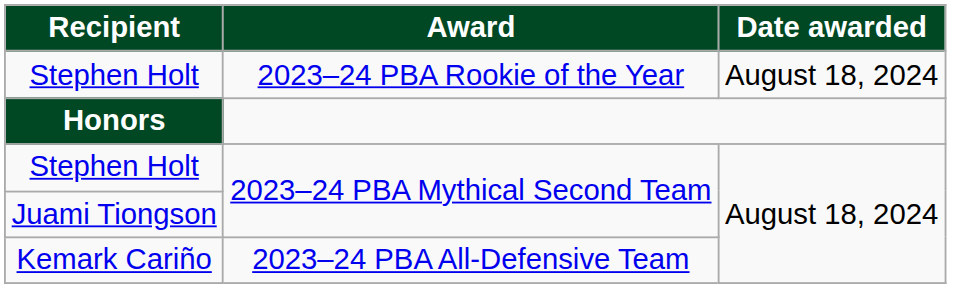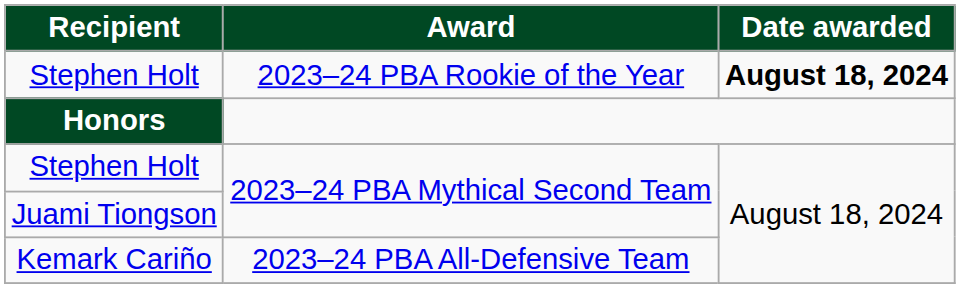(832, 74) normal -> (836, 74) bold
